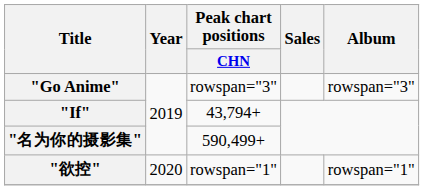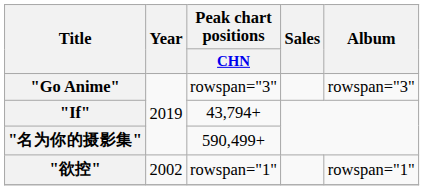(166, 169) 2020 -> (166, 169) 2002
